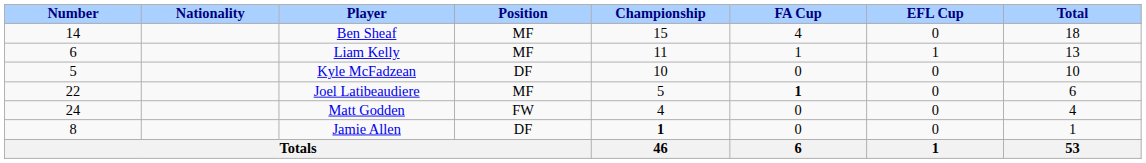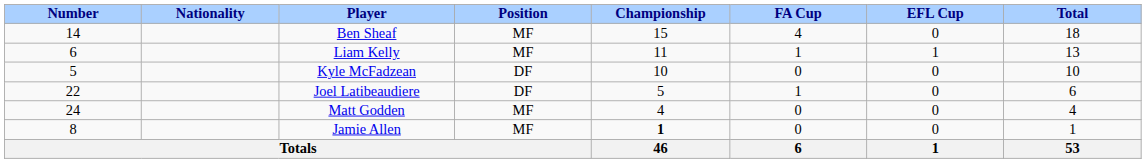(523, 91) MF -> (523, 91) DF
(798, 91) bold -> (798, 91) normal
(523, 110) FW -> (523, 110) MF
(523, 129) DF -> (523, 129) MF
